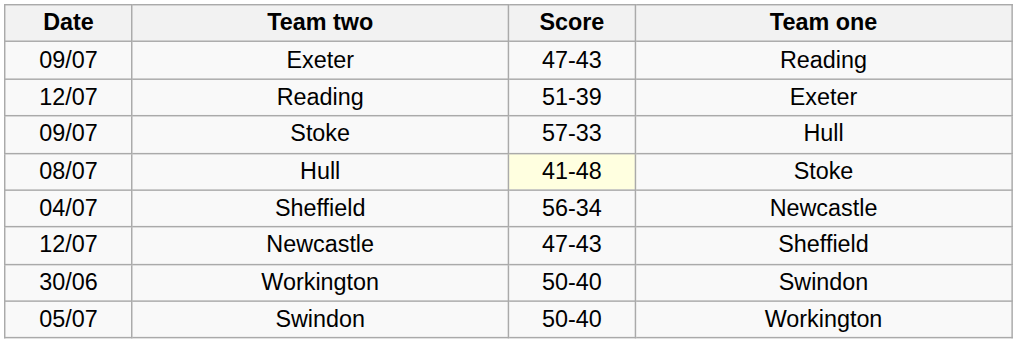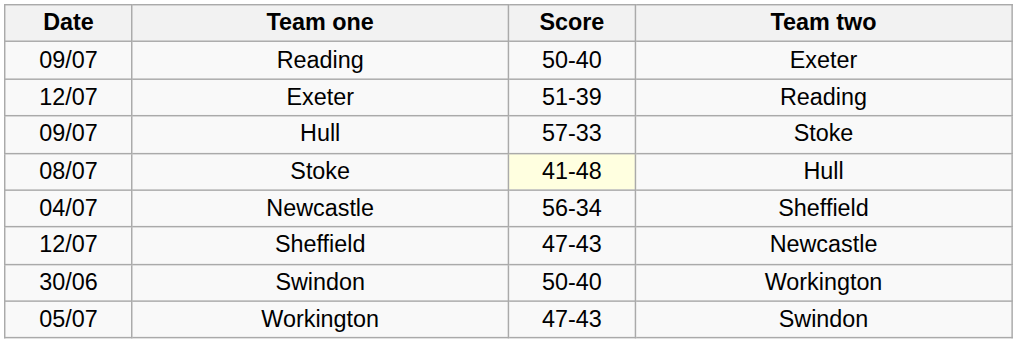columns swapped: (824, 23) <-> (320, 23)
(572, 60) 47-43 -> (572, 60) 50-40
(572, 319) 50-40 -> (572, 319) 47-43
